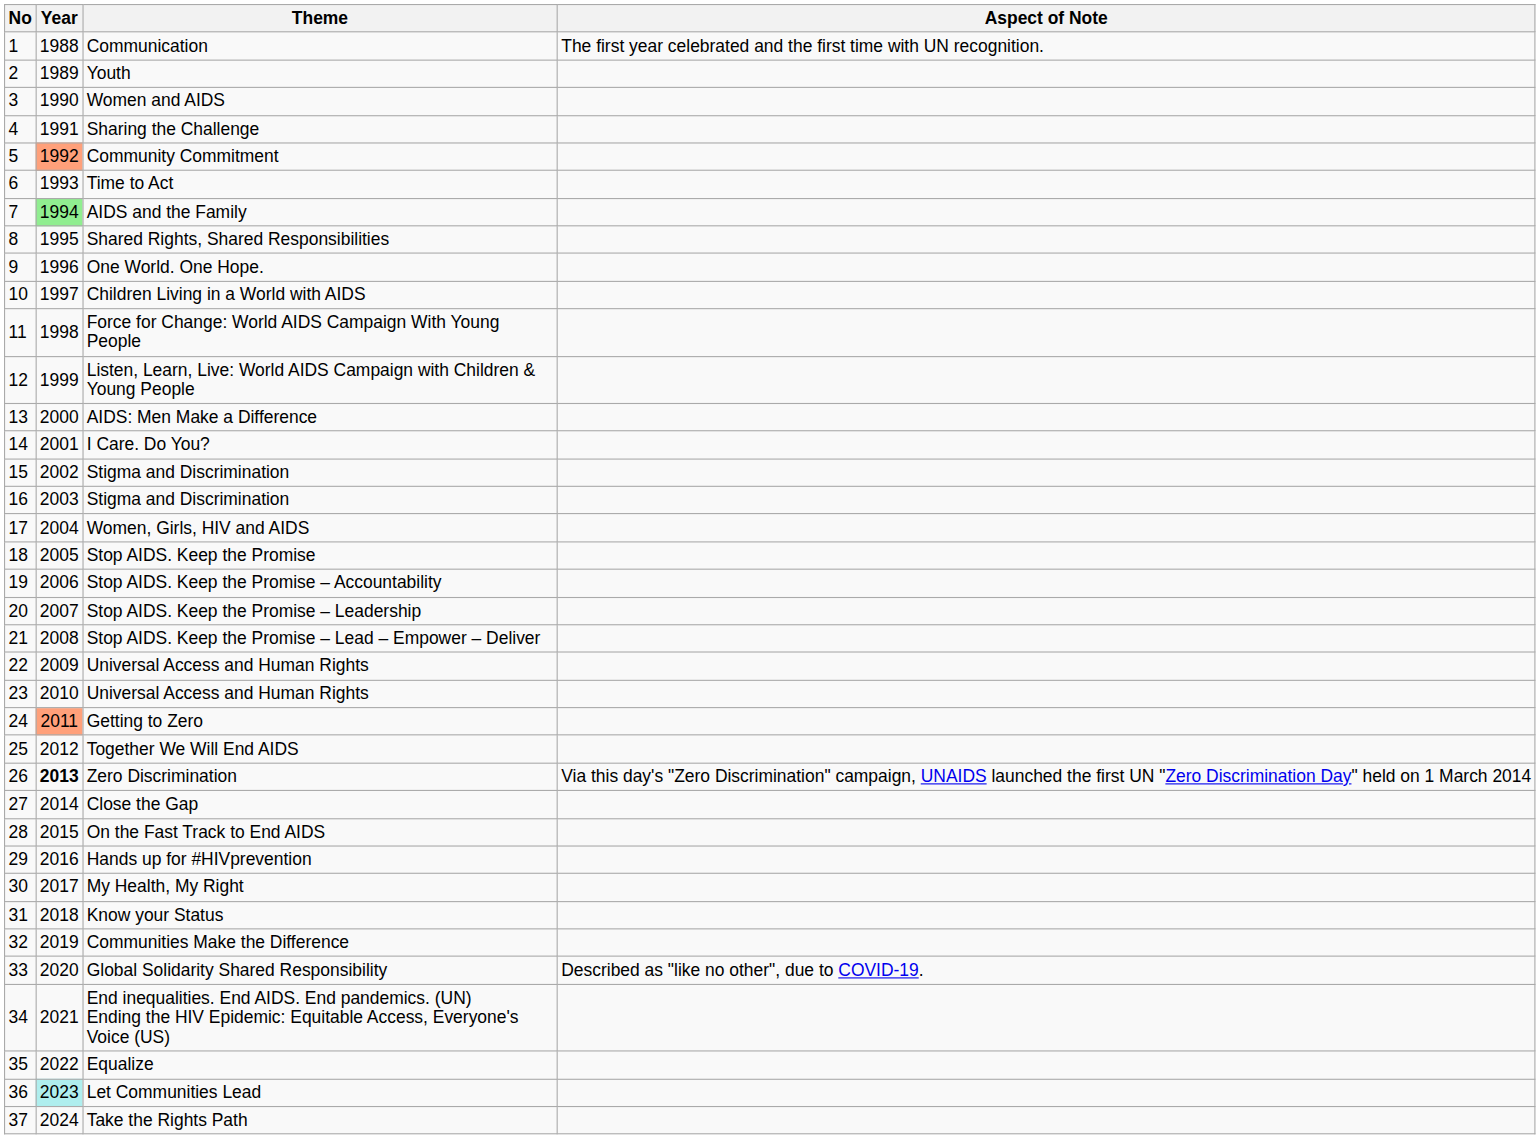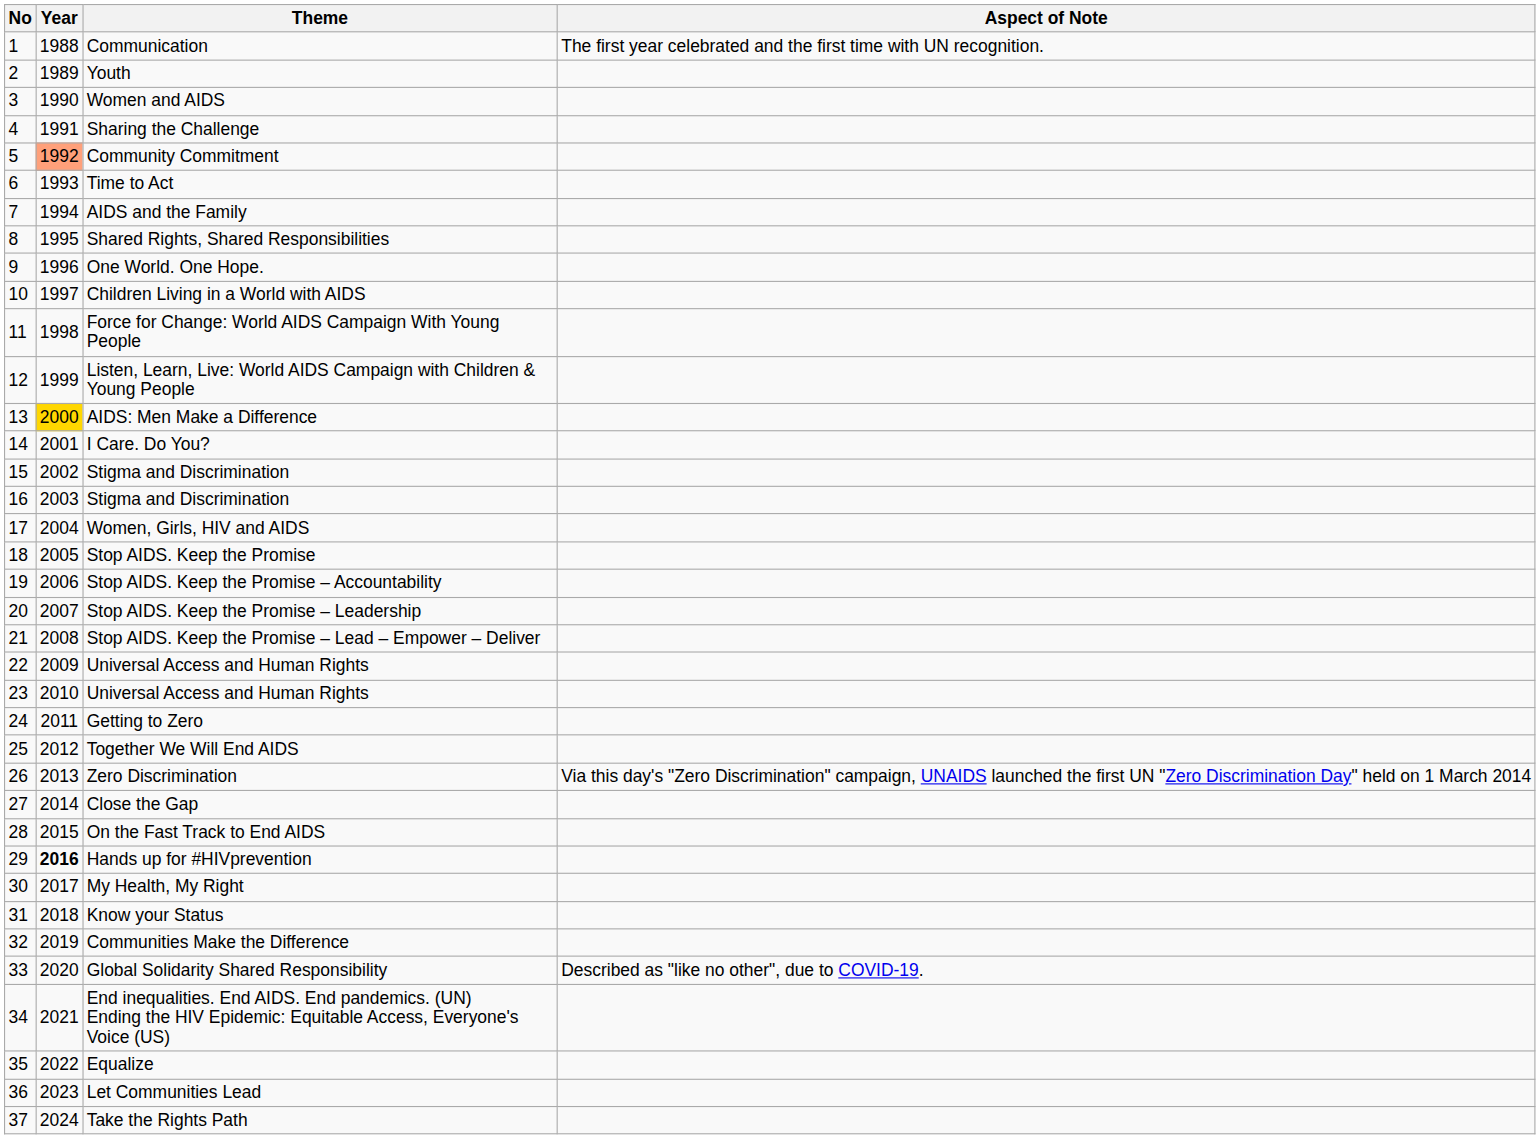(59, 211) lightgreen background -> (59, 211) no background
(59, 417) no background -> (59, 417) gold background
(59, 721) lightsalmon background -> (59, 721) no background
(59, 776) bold -> (59, 776) normal
(59, 859) normal -> (59, 859) bold
(59, 1092) paleturquoise background -> (59, 1092) no background
